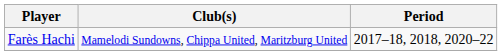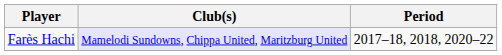(214, 40) no background -> (214, 40) lavender background
